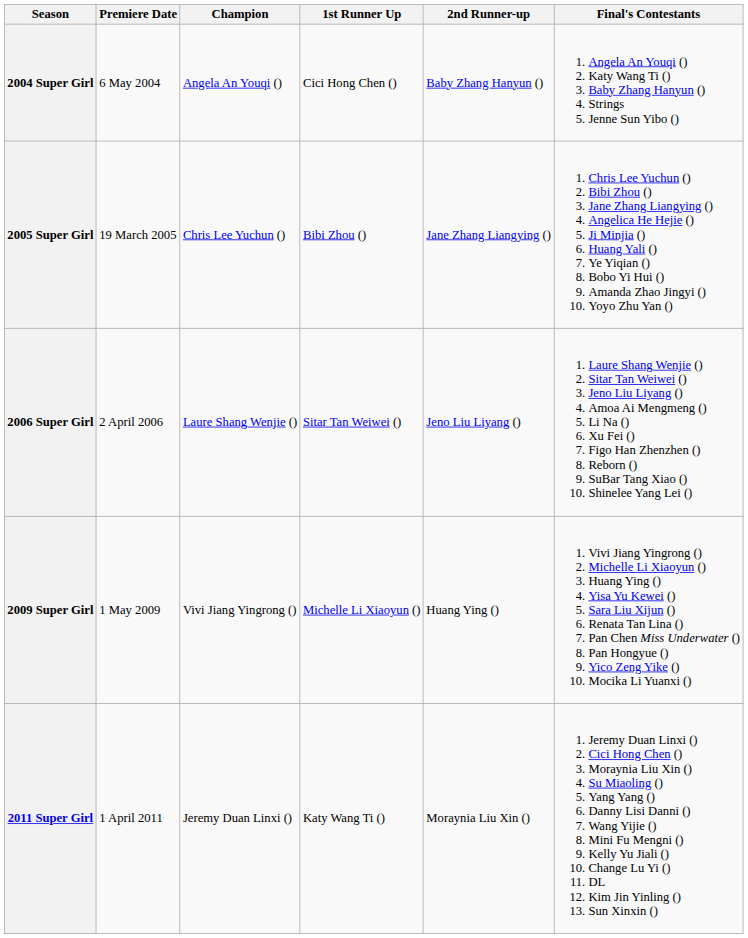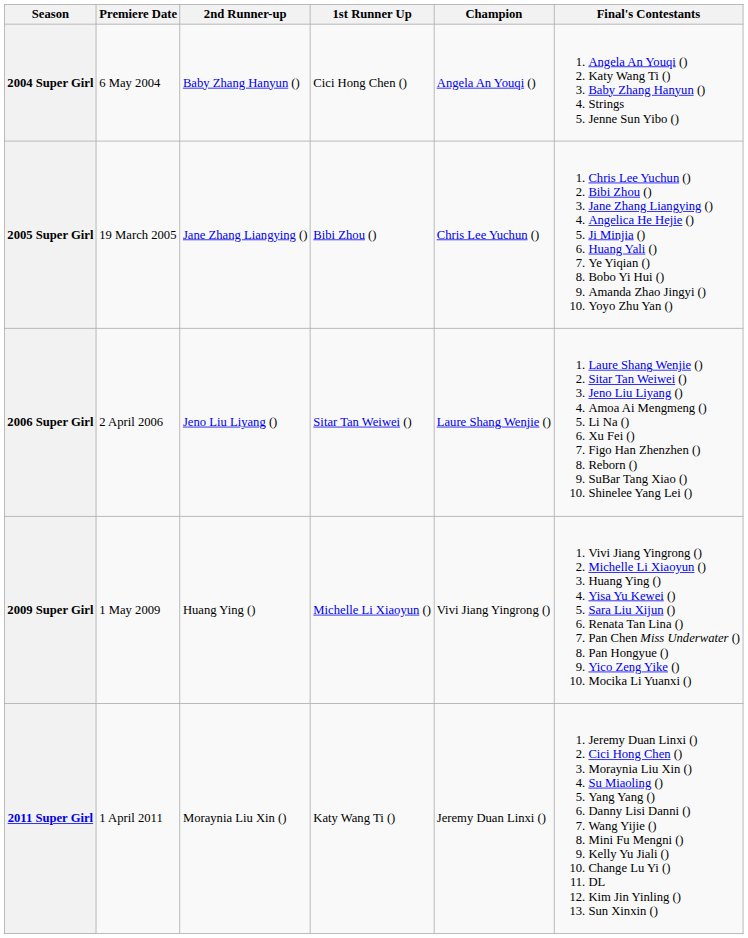columns swapped: (240, 14) <-> (489, 14)
